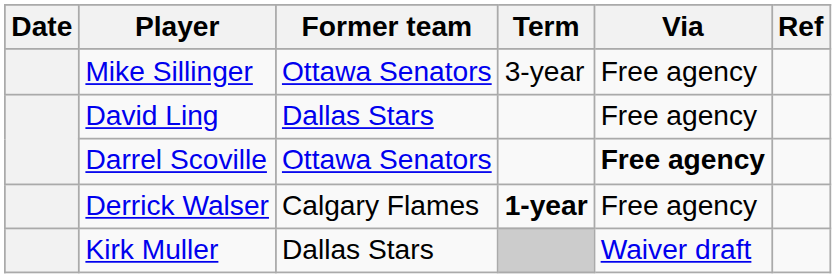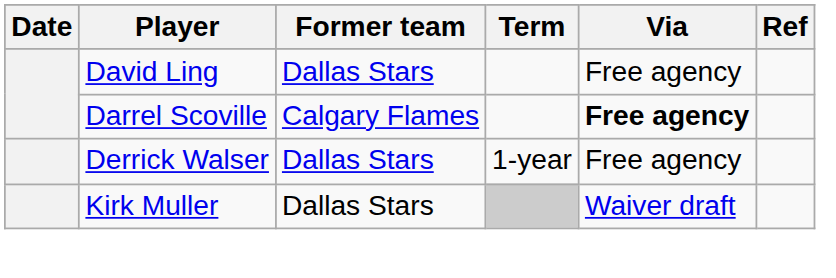- row: (169, 71)
(387, 160) Ottawa Senators -> (381, 116) Calgary Flames
(381, 205) Calgary Flames -> (358, 160) Dallas Stars
(546, 205) bold -> (532, 160) normal
